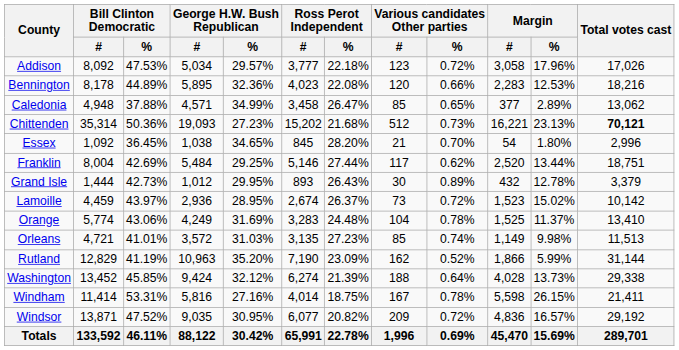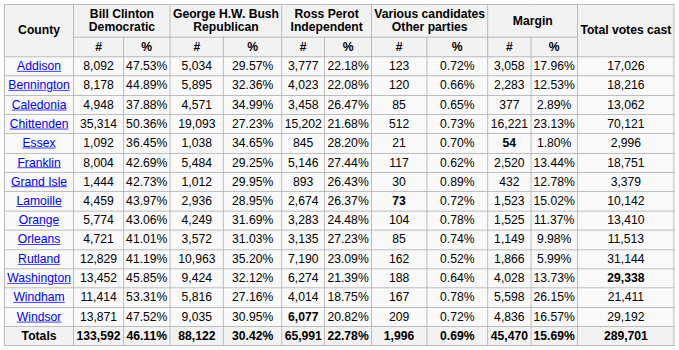(626, 124) bold -> (626, 124) normal
(509, 143) normal -> (509, 143) bold
(399, 201) normal -> (399, 201) bold
(626, 278) normal -> (626, 278) bold
(303, 317) normal -> (303, 317) bold
